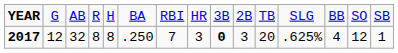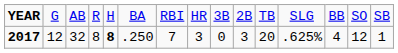(111, 38) normal -> (111, 38) bold
(222, 38) bold -> (222, 38) normal
